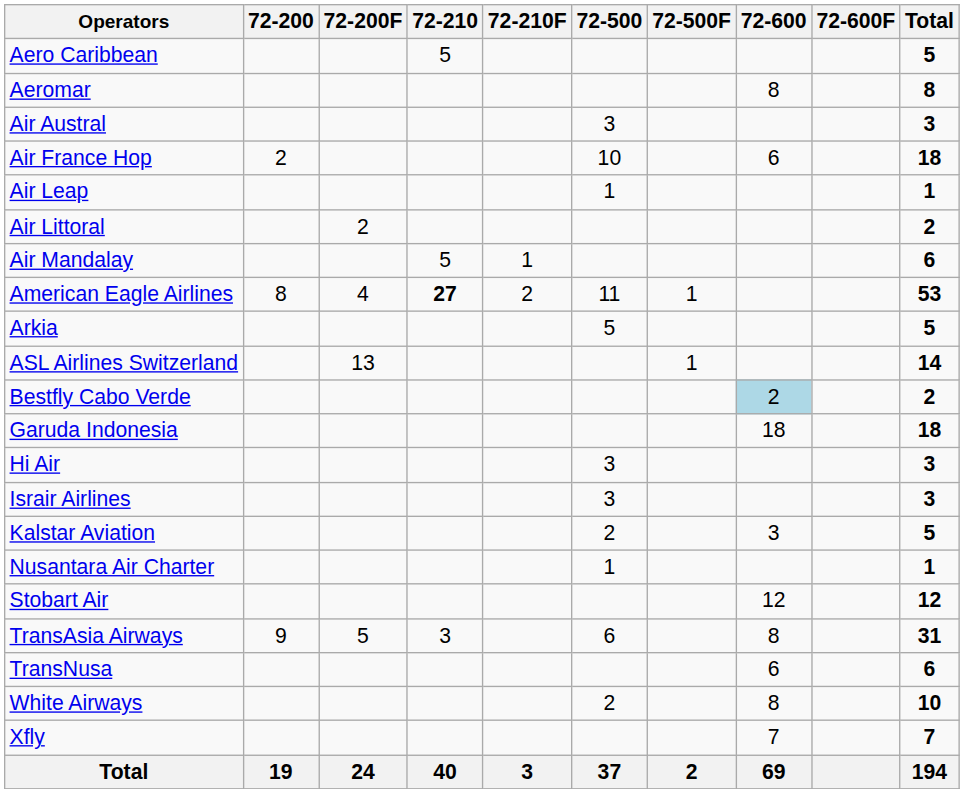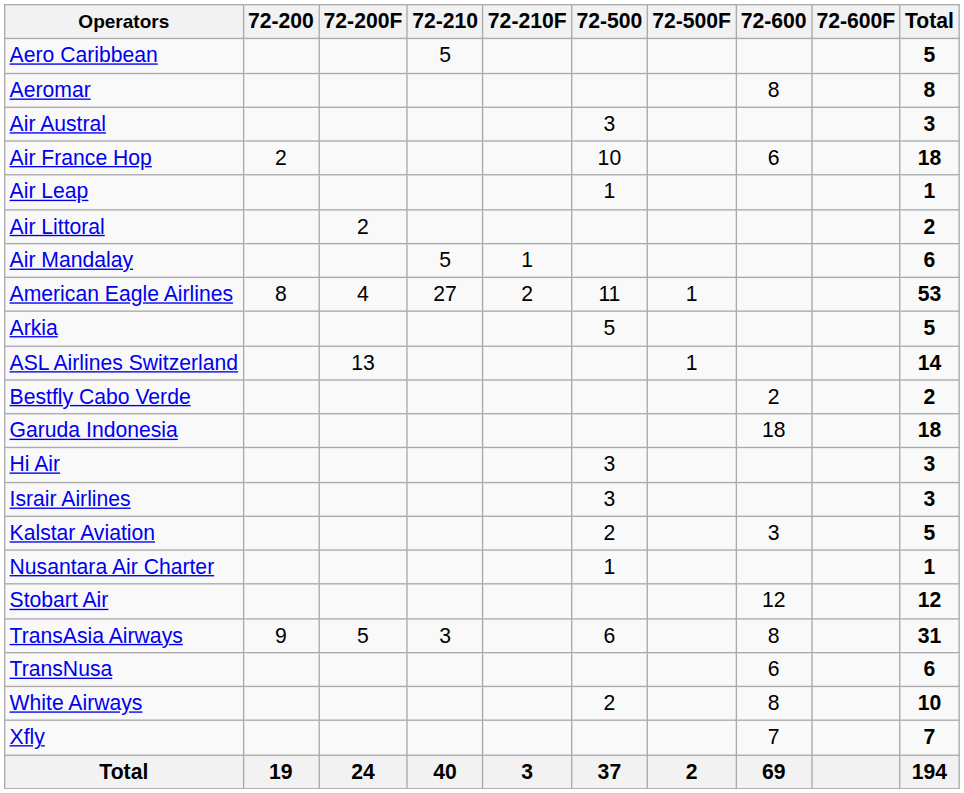(445, 293) bold -> (445, 293) normal
(774, 396) lightblue background -> (774, 396) no background
